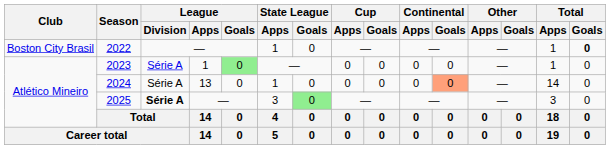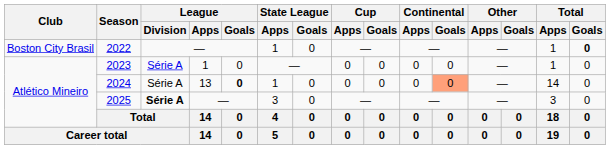(240, 65) lightgreen background -> (240, 65) no background
(240, 83) normal -> (240, 83) bold
(312, 100) lightgreen background -> (312, 100) no background
